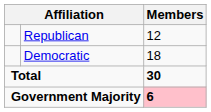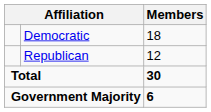rows swapped: (57, 55) <-> (56, 35)
(150, 96) pink background -> (150, 96) no background
